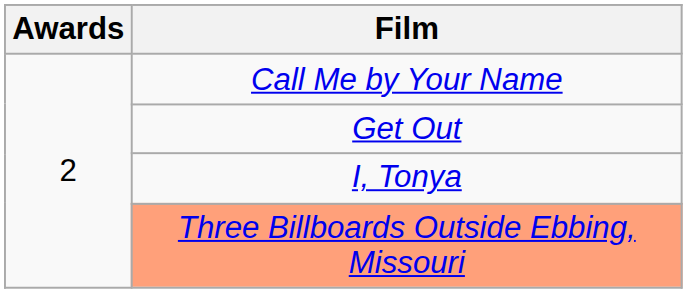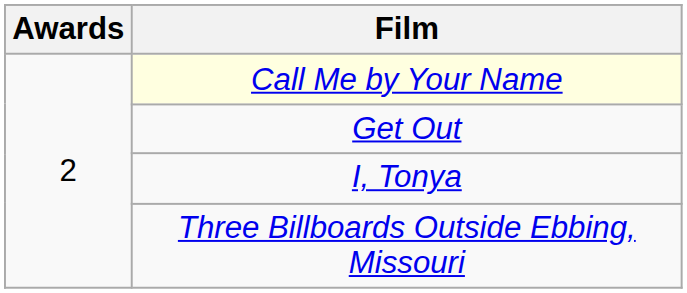(407, 78) no background -> (407, 78) lightyellow background
(407, 244) lightsalmon background -> (407, 244) no background
